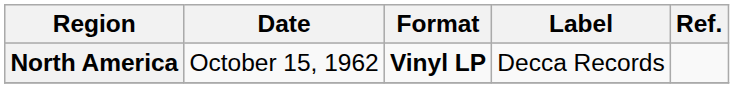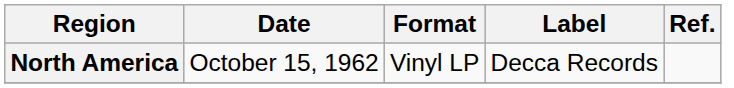(438, 62) bold -> (435, 62) normal
